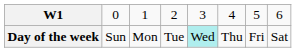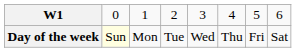(116, 36) no background -> (116, 36) lightyellow background
(203, 36) paleturquoise background -> (203, 36) no background
